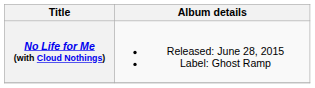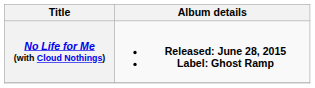(212, 58) normal -> (212, 58) bold
